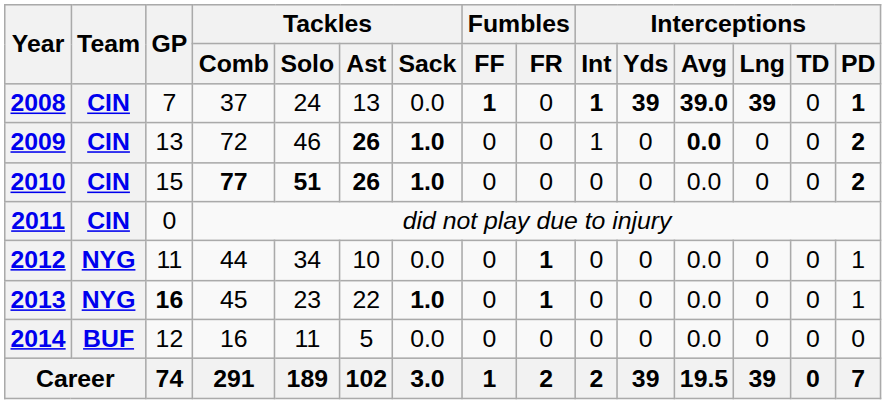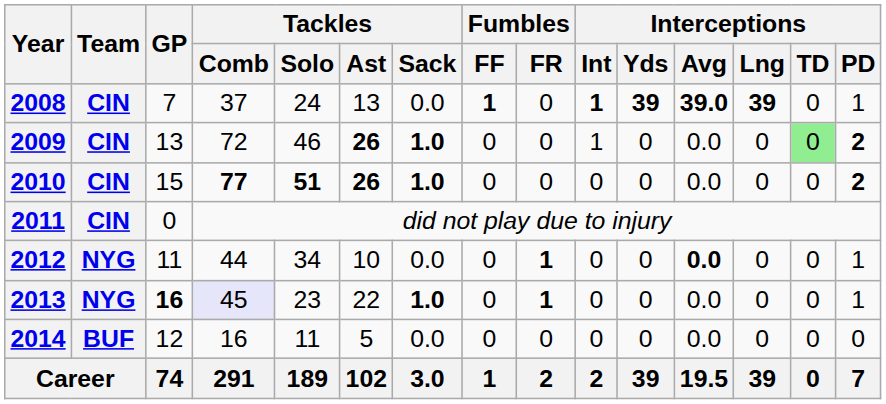(858, 102) bold -> (858, 102) normal
(704, 142) bold -> (704, 142) normal
(813, 142) no background -> (813, 142) lightgreen background
(704, 260) normal -> (704, 260) bold
(234, 299) no background -> (234, 299) lavender background
